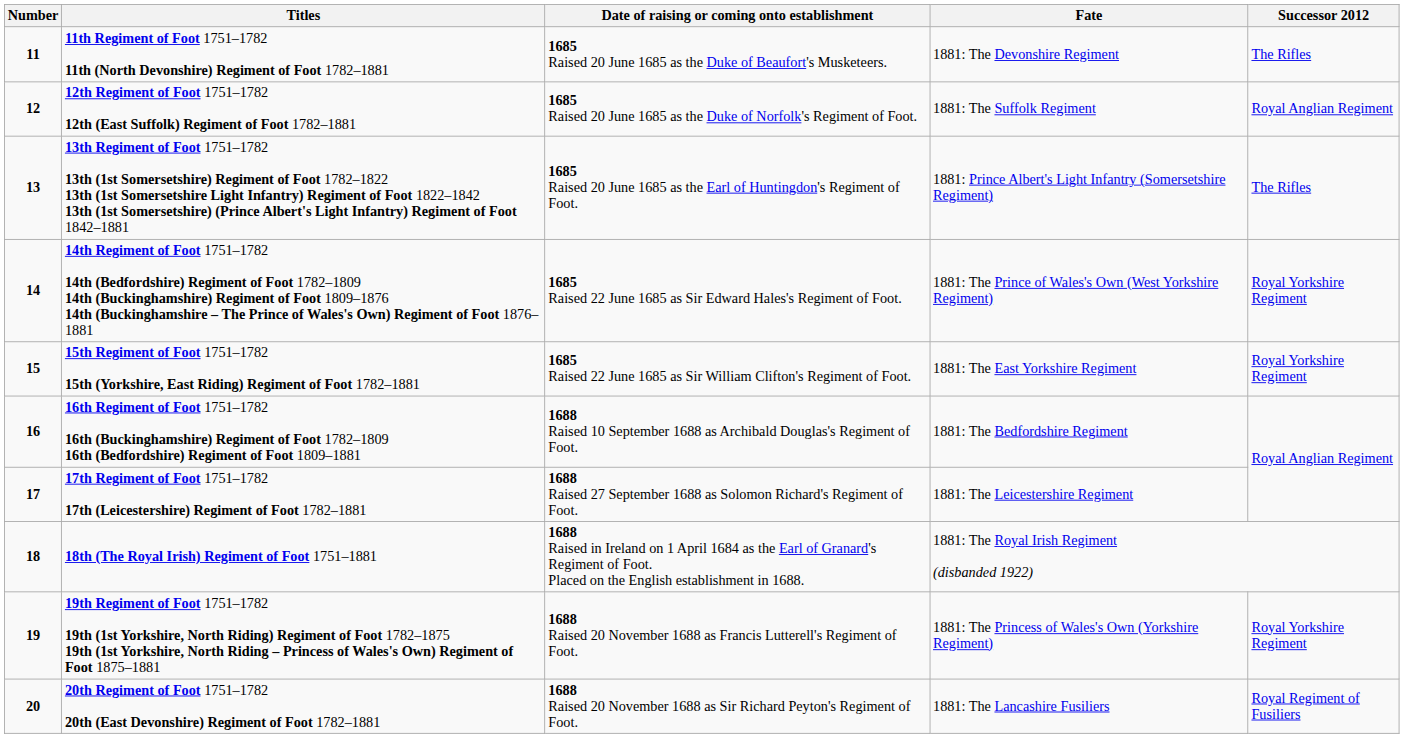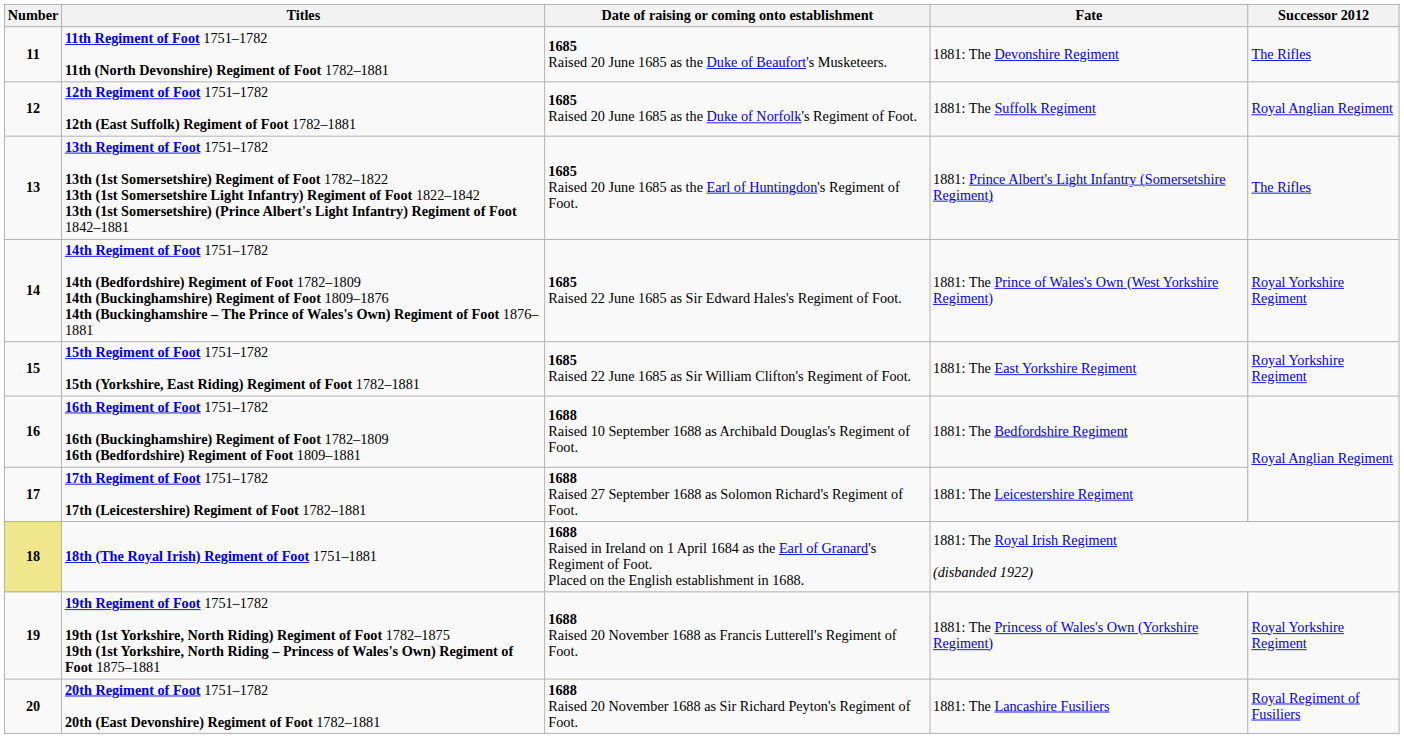(33, 556) no background -> (33, 556) khaki background
